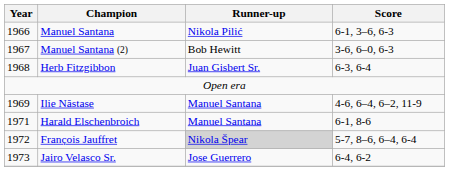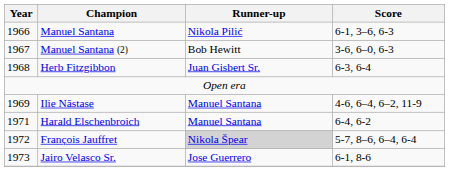(353, 121) 6-1, 8-6 -> (353, 121) 6-4, 6-2
(353, 157) 6-4, 6-2 -> (353, 157) 6-1, 8-6
